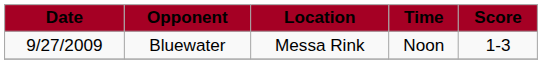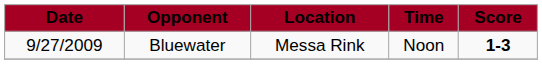(498, 45) normal -> (498, 45) bold
